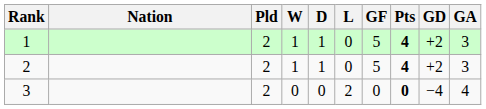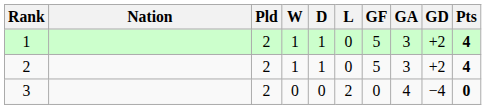columns swapped: (465, 16) <-> (405, 16)
